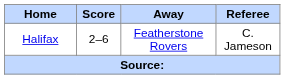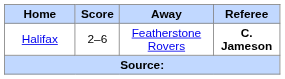(248, 39) normal -> (247, 39) bold
